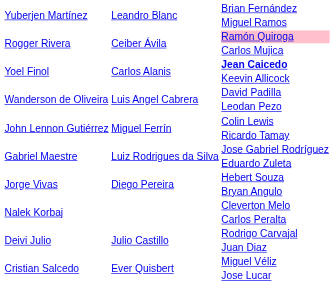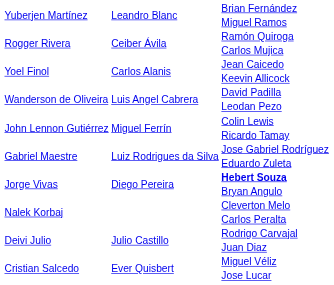(258, 37) pink background -> (258, 37) no background
(254, 65) bold -> (253, 65) normal
(253, 177) normal -> (254, 177) bold
